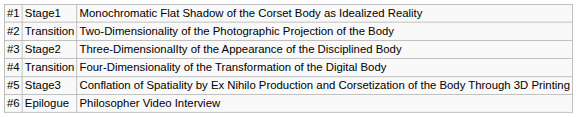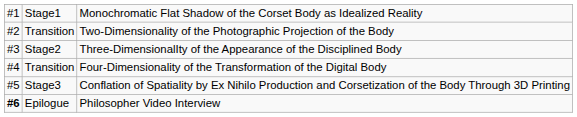(13, 103) normal -> (13, 103) bold
